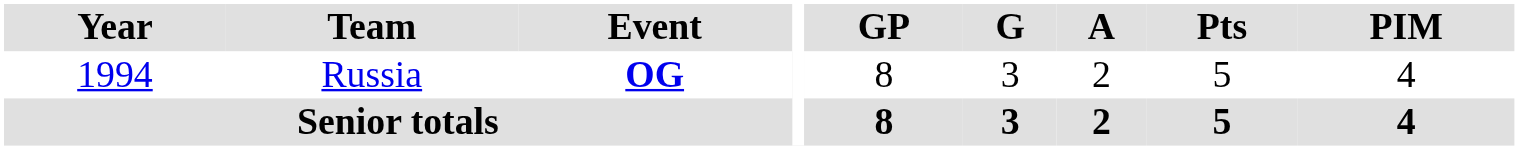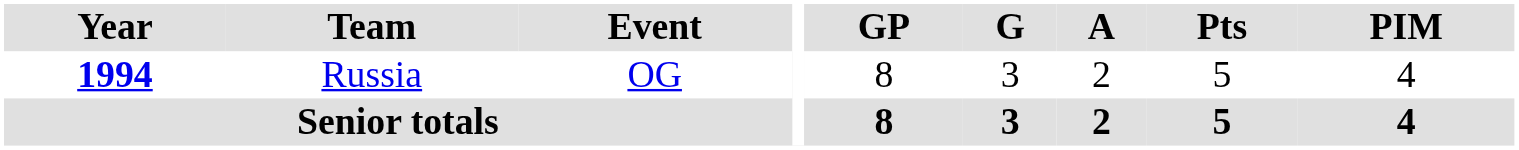(115, 74) normal -> (115, 74) bold
(655, 74) bold -> (655, 74) normal
